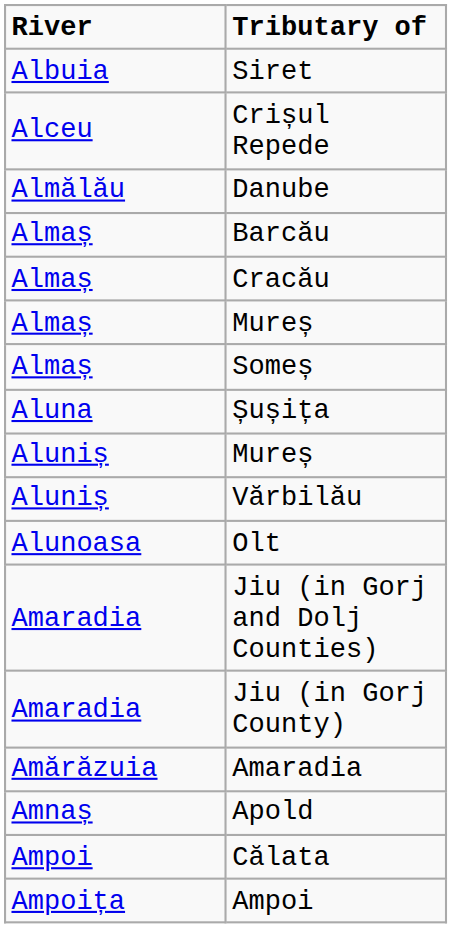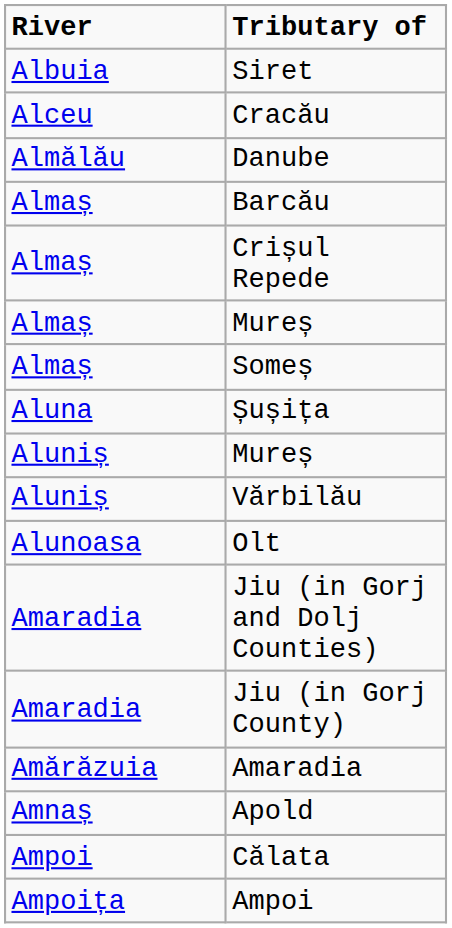(281, 131) Crișul Repede -> (281, 115) Cracău
(281, 279) Cracău -> (281, 263) Crișul Repede
